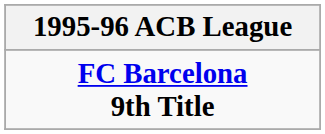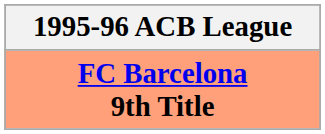(163, 89) no background -> (163, 89) lightsalmon background
